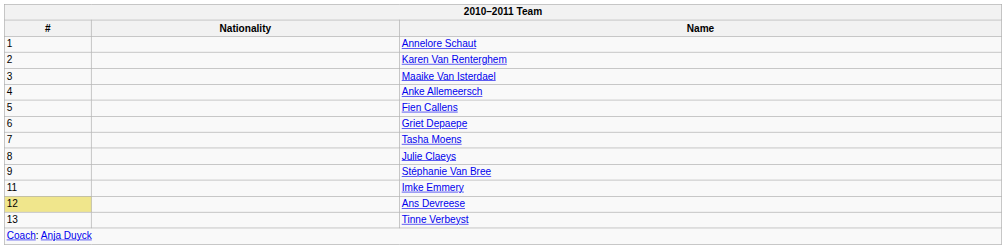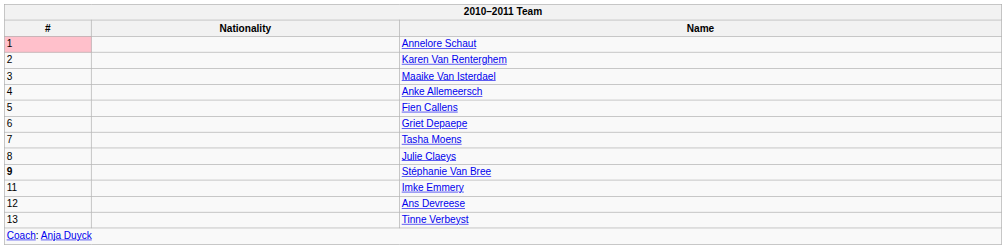(9, 44) no background -> (9, 44) pink background
(9, 172) normal -> (9, 172) bold
(12, 204) khaki background -> (12, 204) no background
